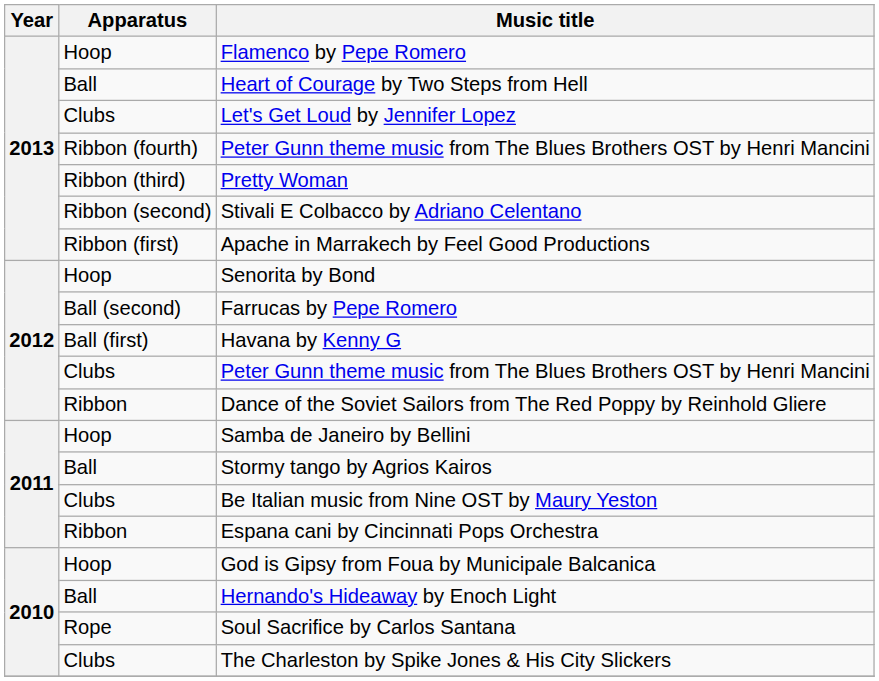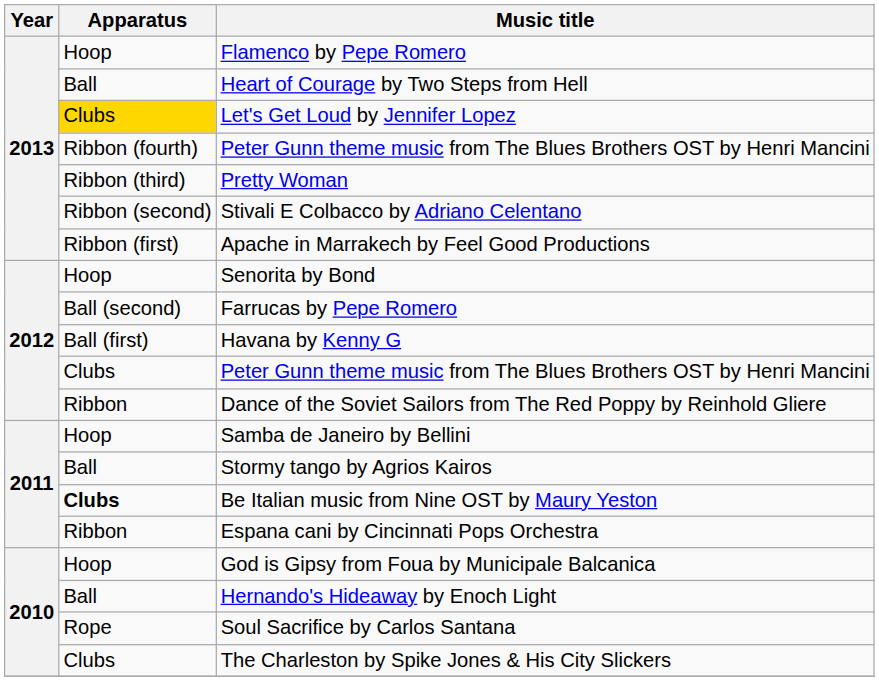(89, 116) no background -> (89, 116) gold background
(89, 500) normal -> (91, 500) bold
